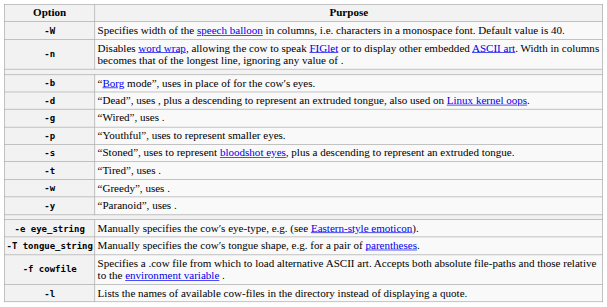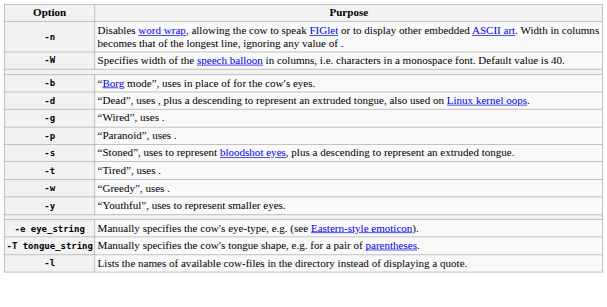rows swapped: (50, 54) <-> (50, 31)
(192, 135) “Youthful”, uses to represent smaller eyes. -> (137, 135) “Paranoid”, uses .
(137, 205) “Paranoid”, uses . -> (192, 205) “Youthful”, uses to represent smaller eyes.
- row: (50, 270)
